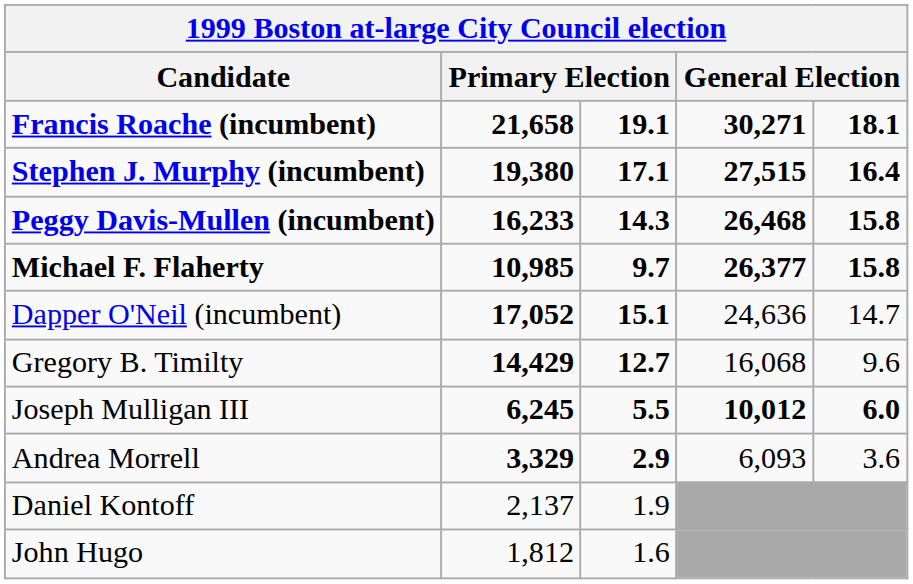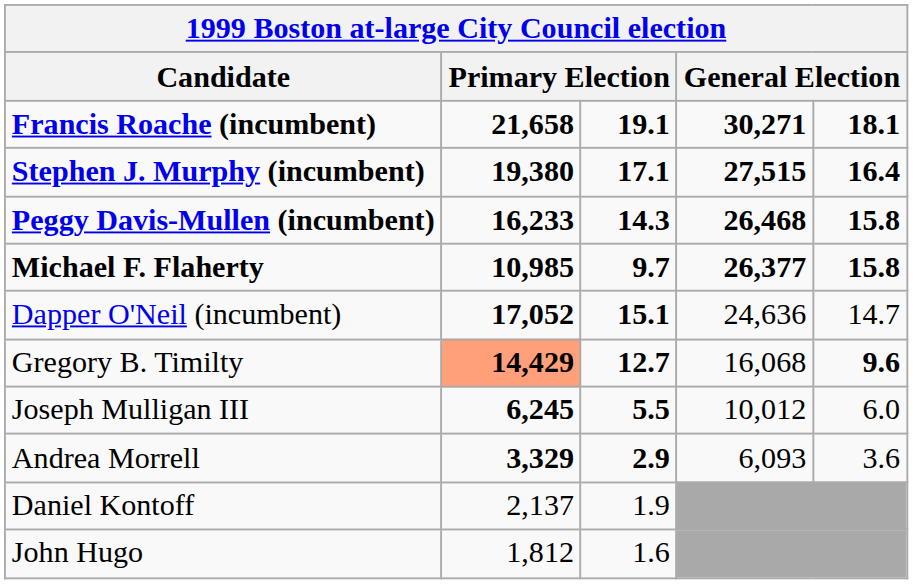(533, 362) no background -> (533, 362) lightsalmon background
(881, 362) normal -> (881, 362) bold
(765, 409) bold -> (765, 409) normal
(881, 409) bold -> (881, 409) normal
